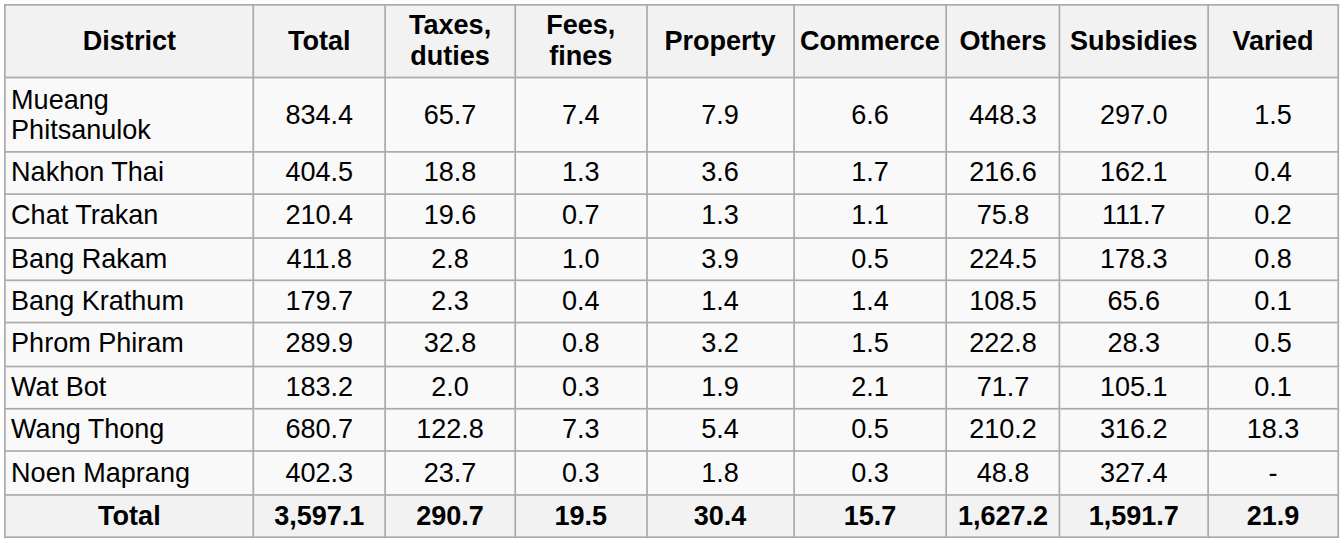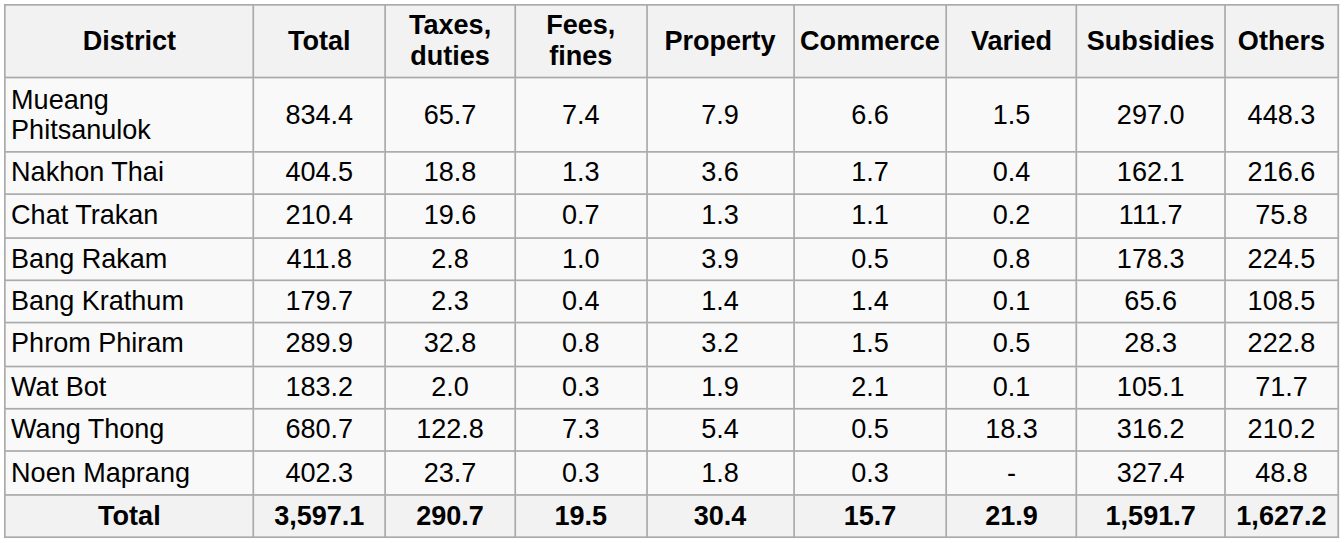columns swapped: (1273, 41) <-> (1003, 41)
